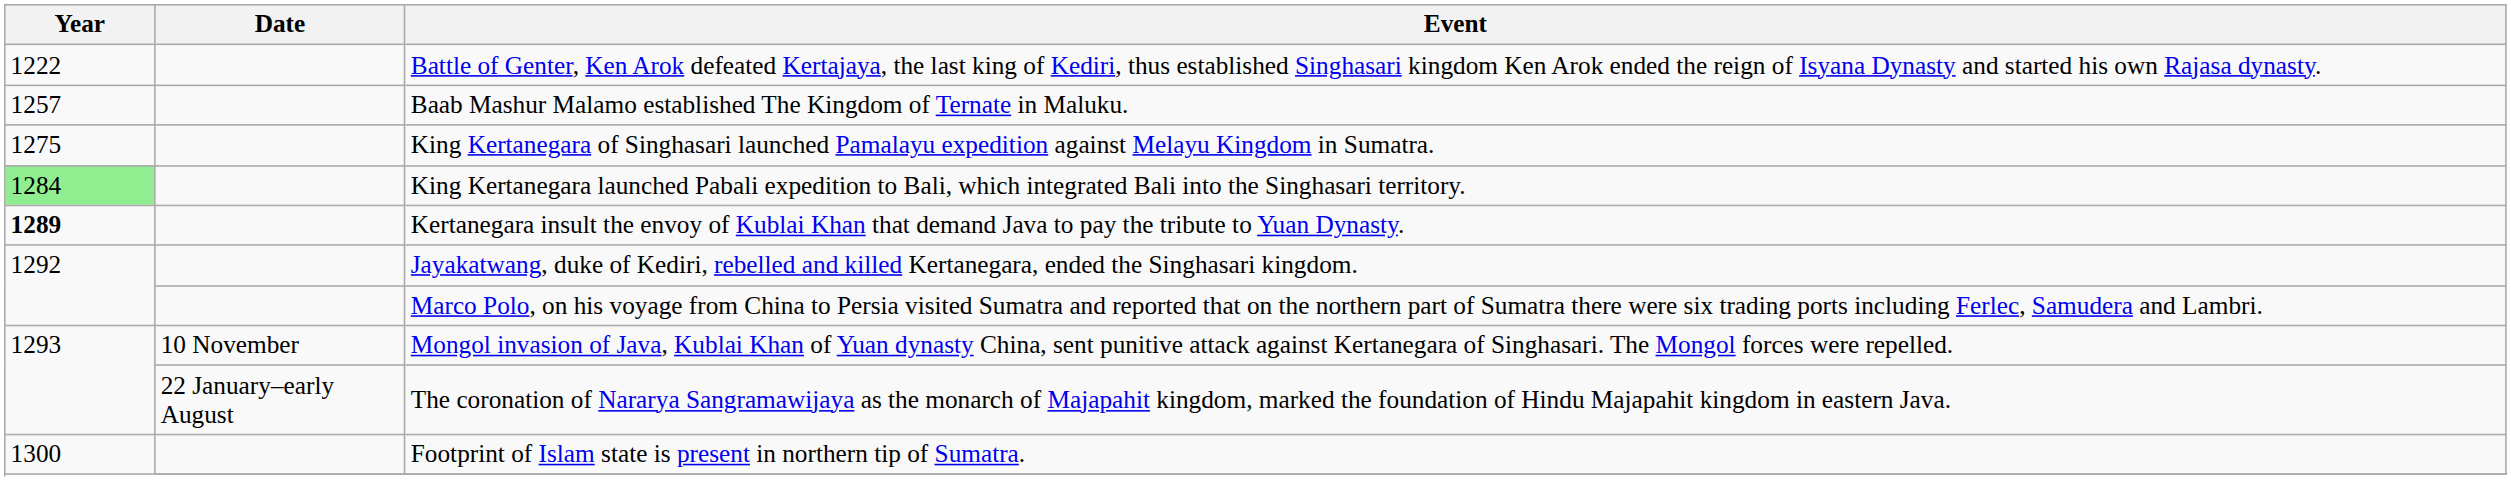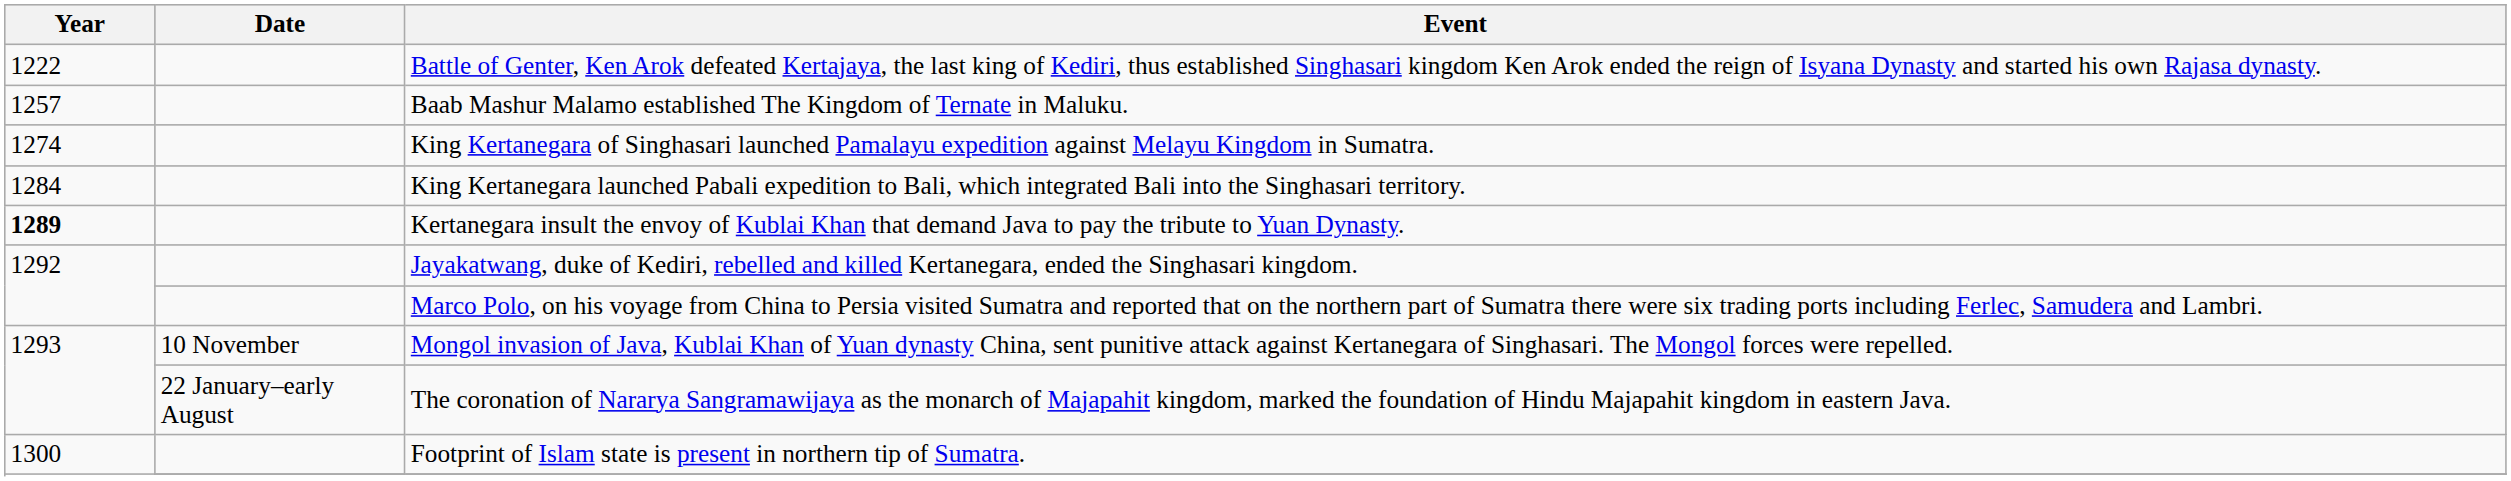(36, 144) 1275 -> (36, 144) 1274
(36, 184) lightgreen background -> (36, 184) no background
